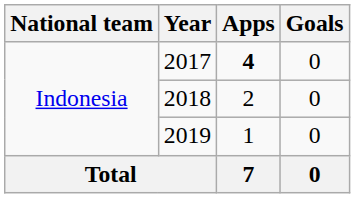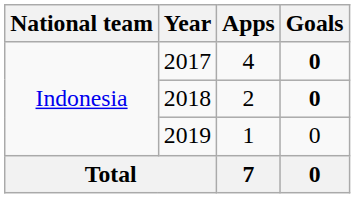(248, 60) bold -> (248, 60) normal
(315, 60) normal -> (315, 60) bold
(315, 98) normal -> (315, 98) bold
